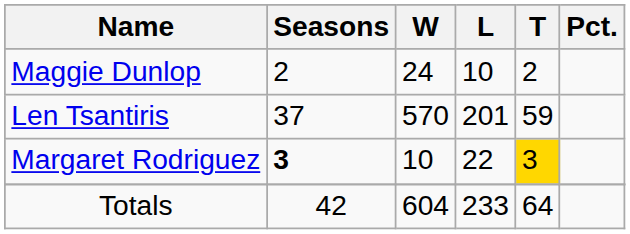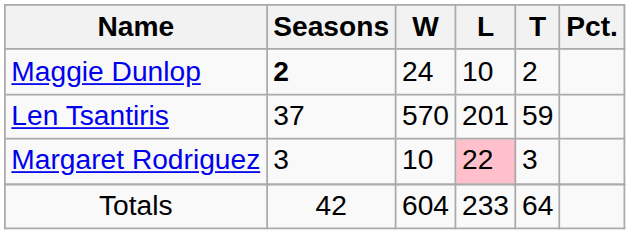(281, 71) normal -> (281, 71) bold
(281, 160) bold -> (281, 160) normal
(478, 160) no background -> (478, 160) pink background
(530, 160) gold background -> (530, 160) no background
